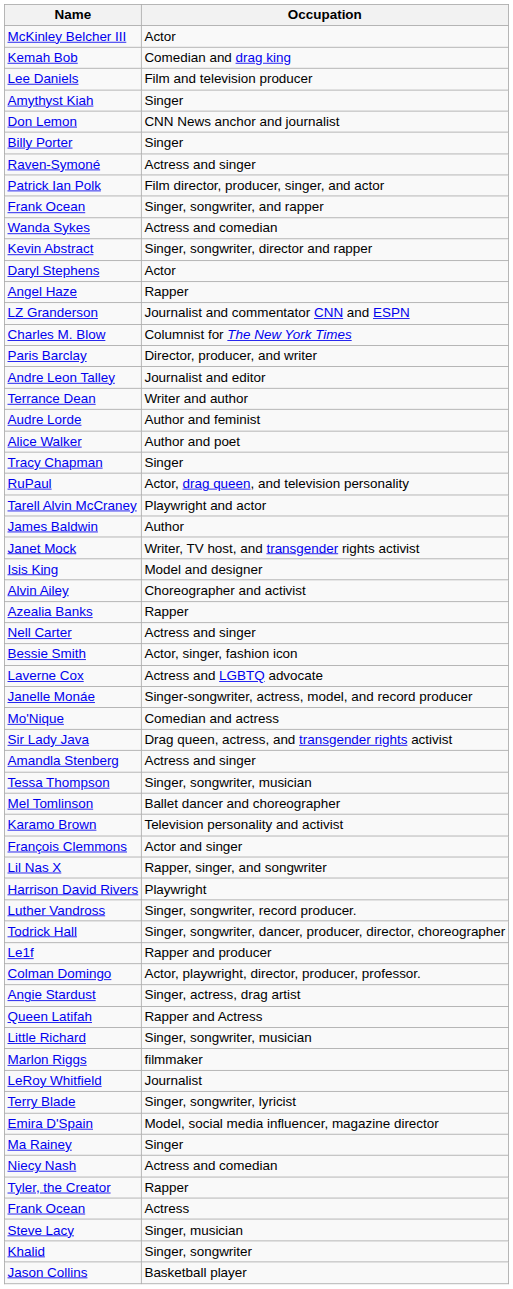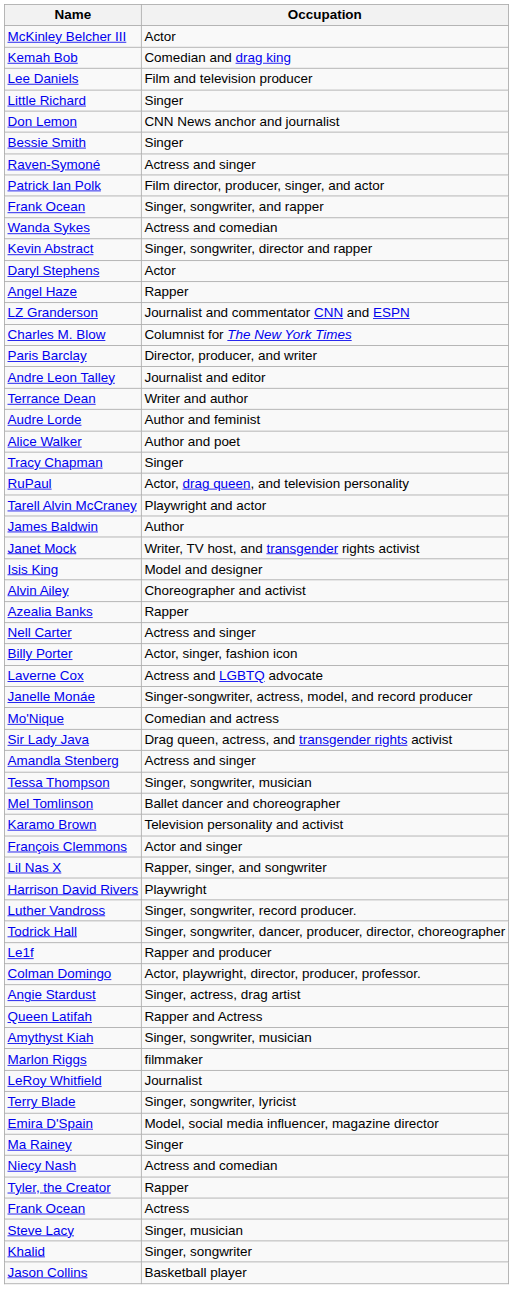(50, 100) Amythyst Kiah -> (47, 100) Little Richard
(40, 143) Billy Porter -> (47, 143) Bessie Smith
(47, 654) Bessie Smith -> (40, 654) Billy Porter
(47, 1038) Little Richard -> (50, 1038) Amythyst Kiah
